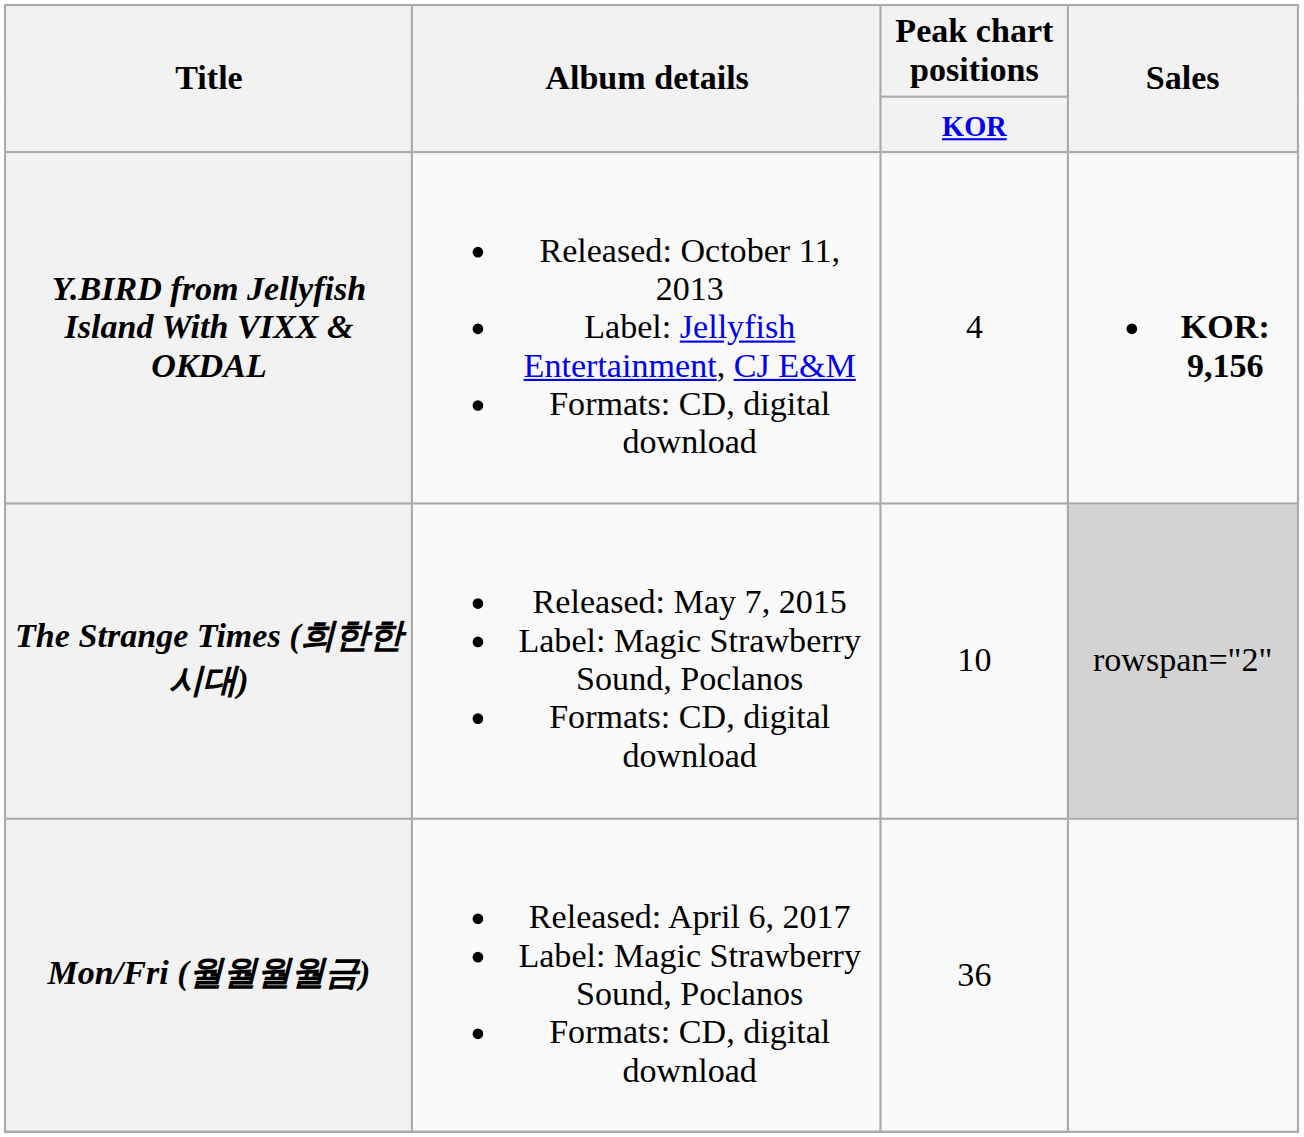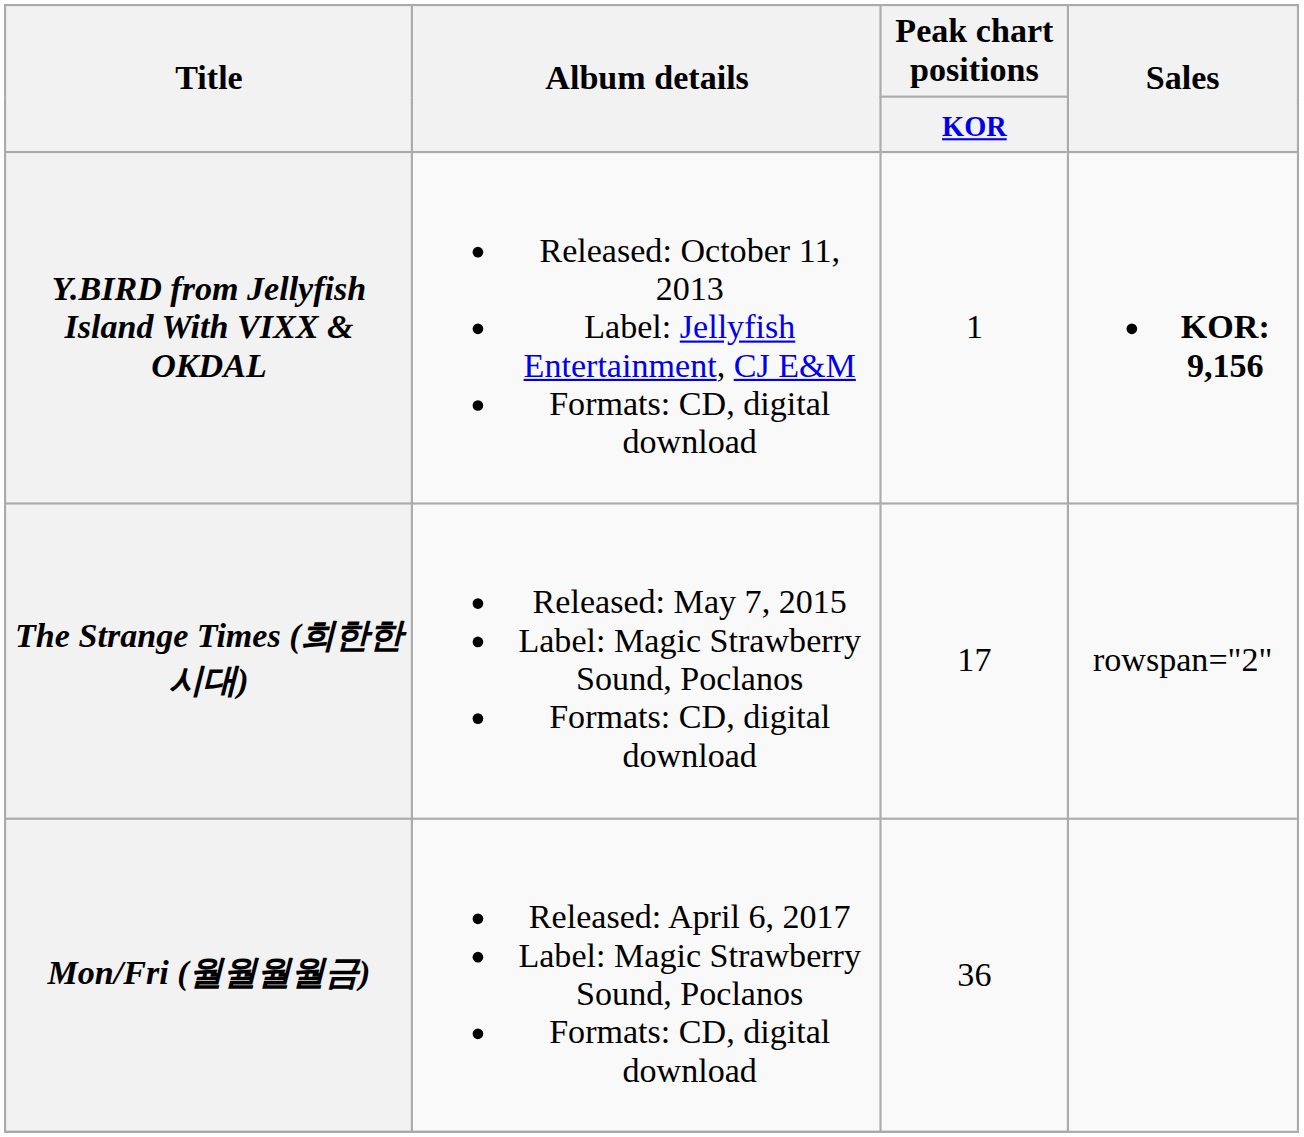(974, 327) 4 -> (974, 327) 1
(974, 660) 10 -> (974, 660) 17
(1183, 660) lightgrey background -> (1183, 660) no background
